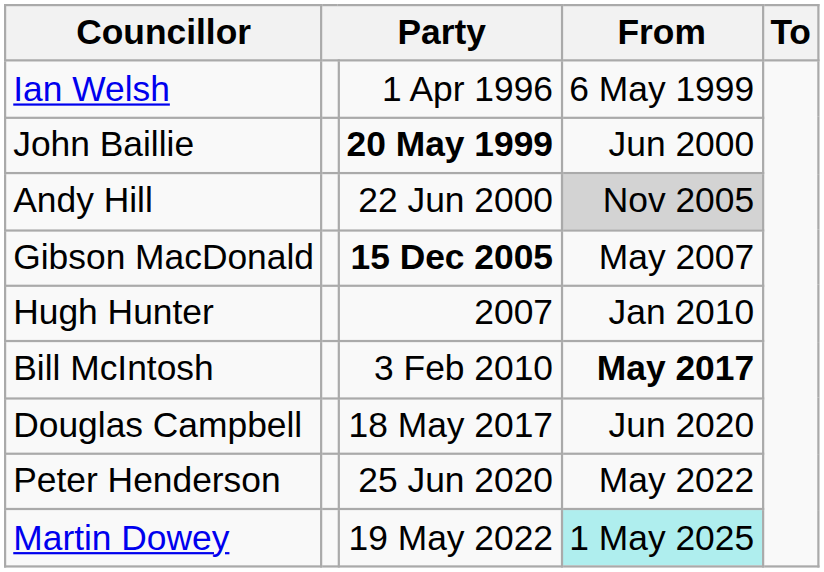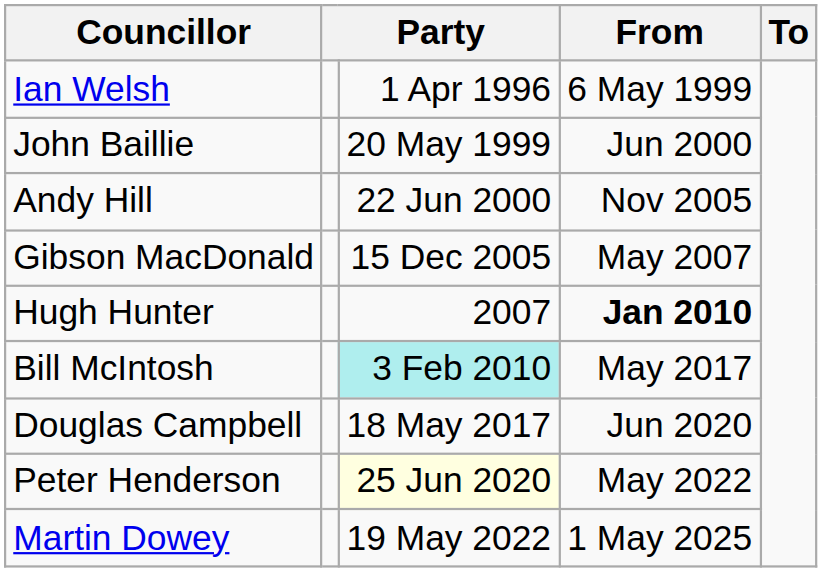(450, 144) bold -> (449, 144) normal
(678, 200) lightgrey background -> (676, 200) no background
(452, 256) bold -> (451, 256) normal
(681, 312) normal -> (677, 312) bold
(464, 369) no background -> (462, 369) paleturquoise background
(675, 369) bold -> (674, 369) normal
(456, 481) no background -> (454, 481) lightyellow background
(662, 537) paleturquoise background -> (660, 537) no background
